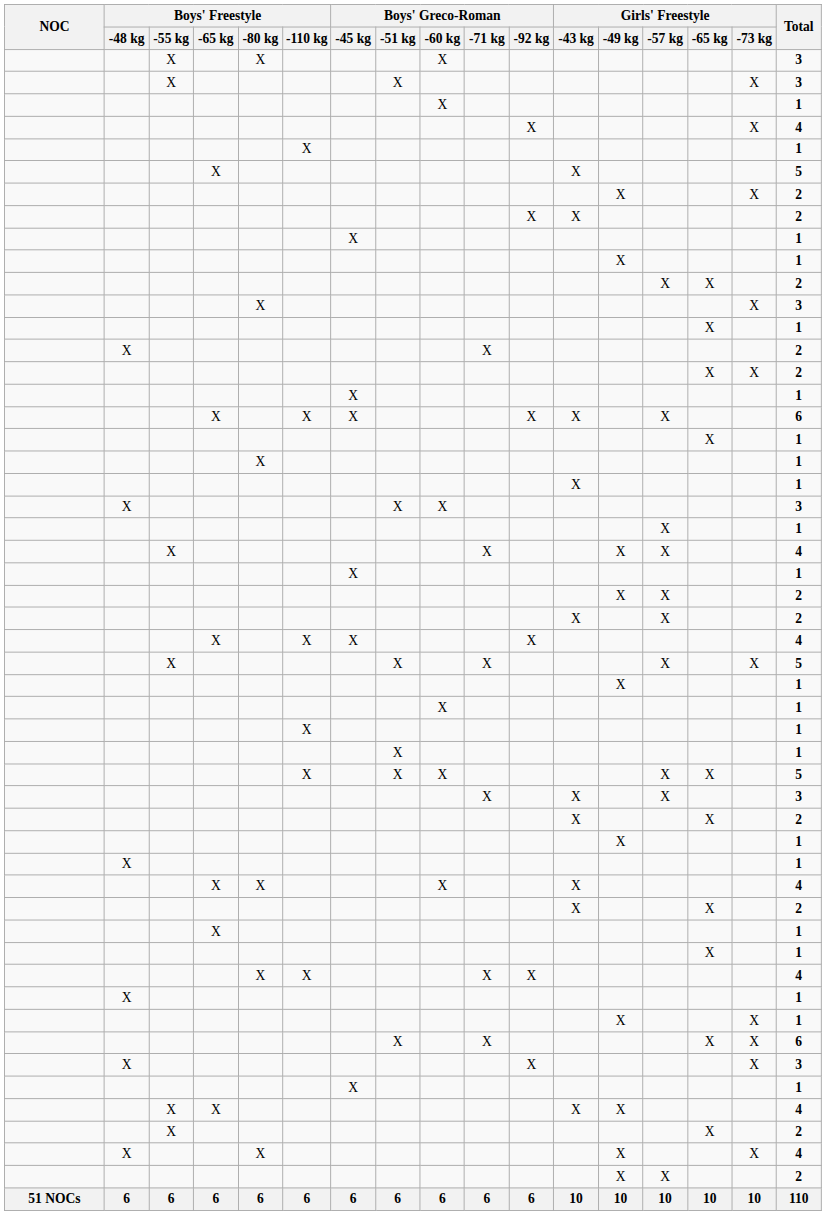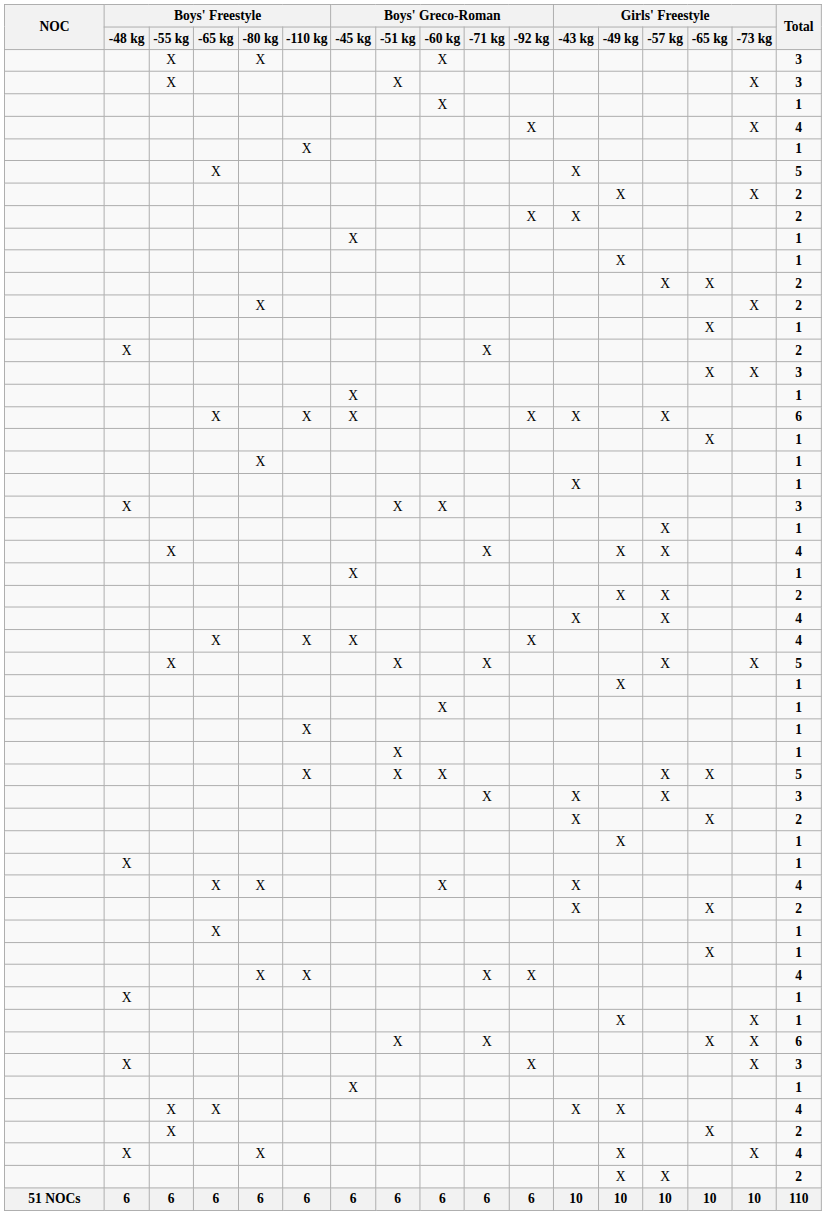(799, 306) 3 -> (799, 306) 2
(799, 373) 2 -> (799, 373) 3
(799, 618) 2 -> (799, 618) 4
